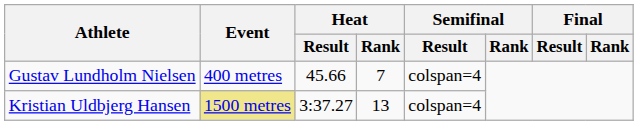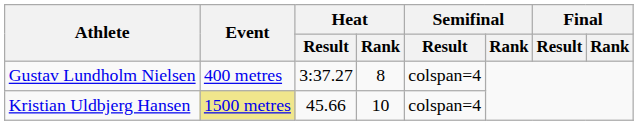(326, 76) 45.66 -> (326, 76) 3:37.27
(381, 76) 7 -> (381, 76) 8
(326, 105) 3:37.27 -> (326, 105) 45.66
(381, 105) 13 -> (381, 105) 10
